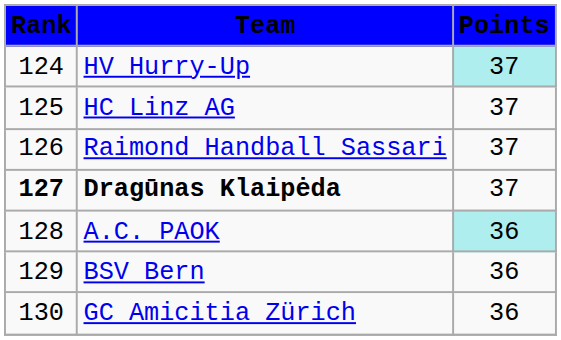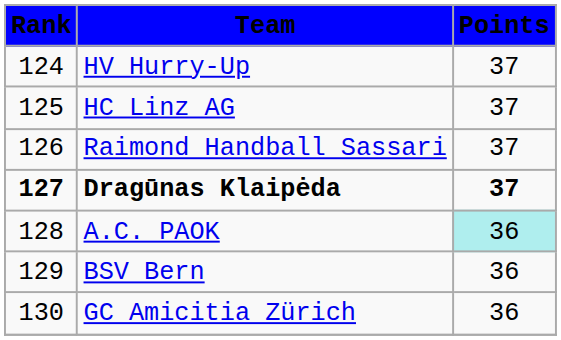(504, 67) paleturquoise background -> (504, 67) no background
(504, 190) normal -> (504, 190) bold
